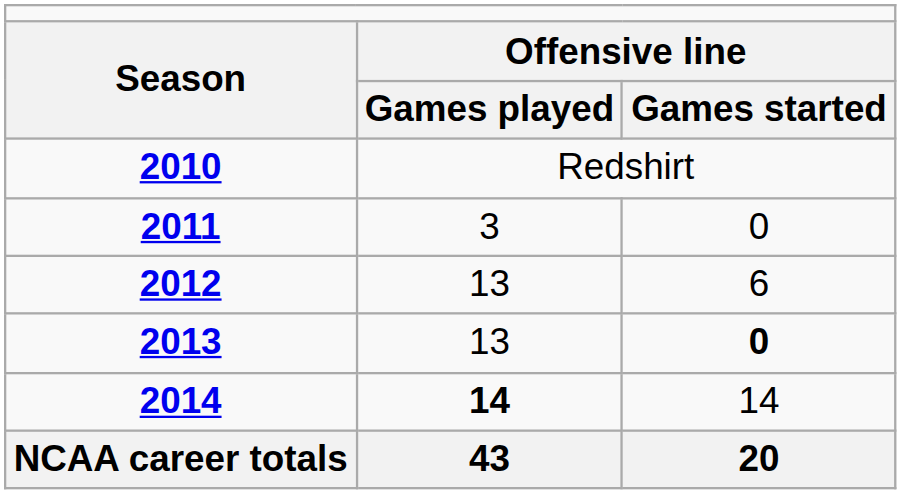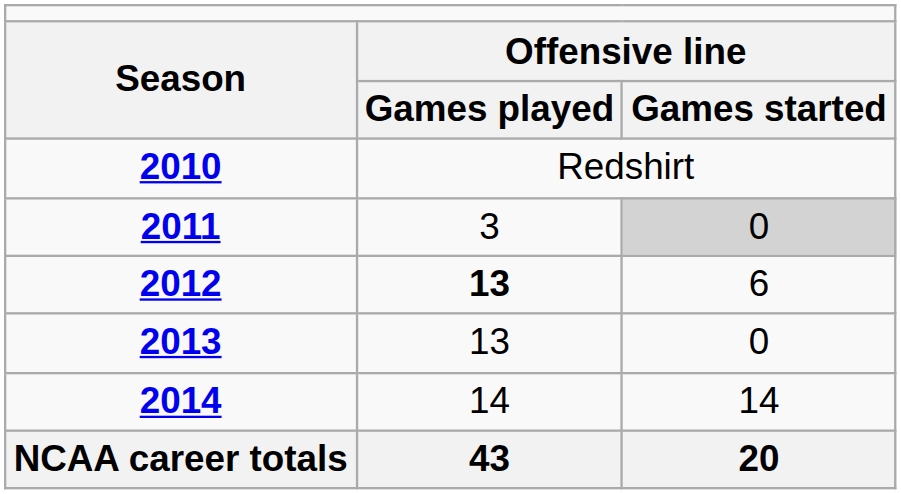(759, 225) no background -> (759, 225) lightgrey background
(489, 284) normal -> (489, 284) bold
(759, 342) bold -> (759, 342) normal
(489, 400) bold -> (489, 400) normal
